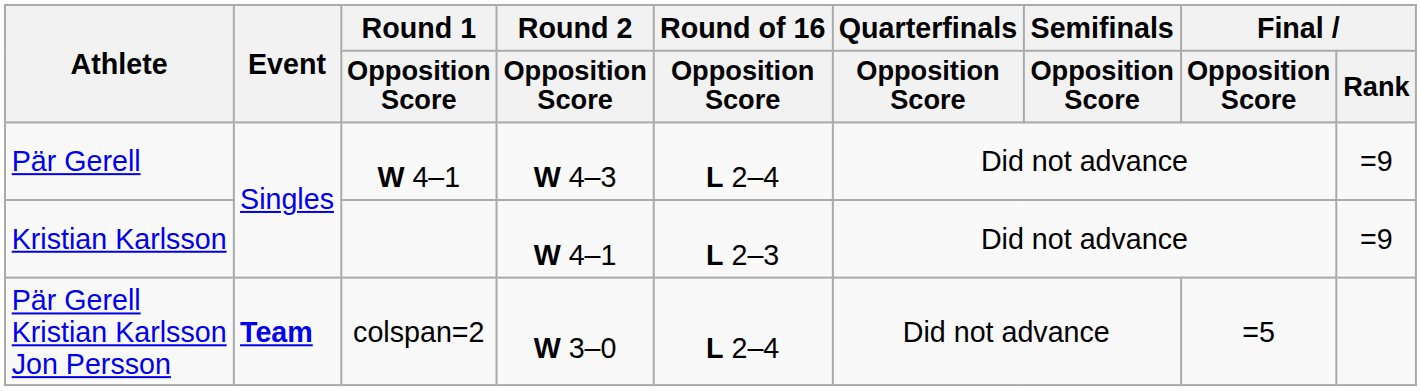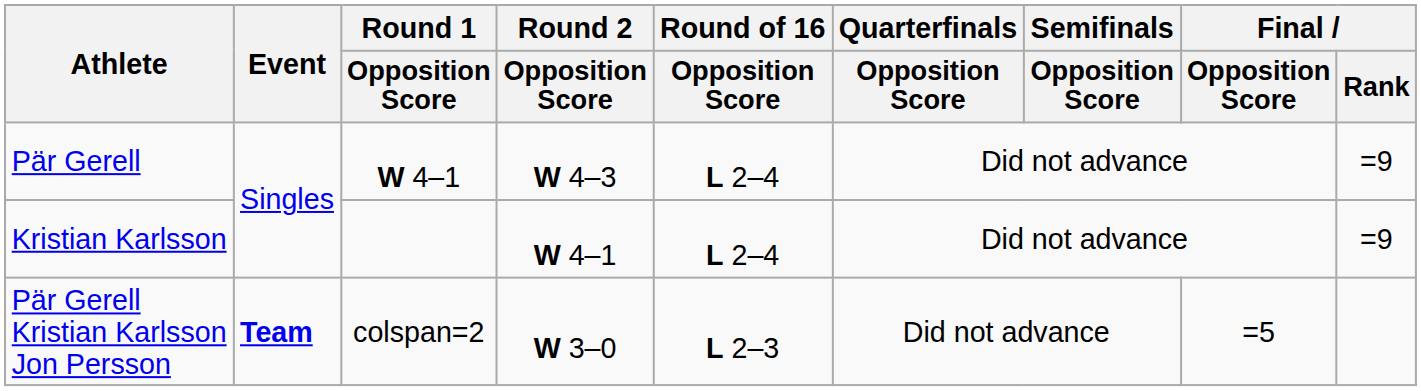(743, 255) L 2–3 -> (743, 255) L 2–4
(743, 348) L 2–4 -> (743, 348) L 2–3
